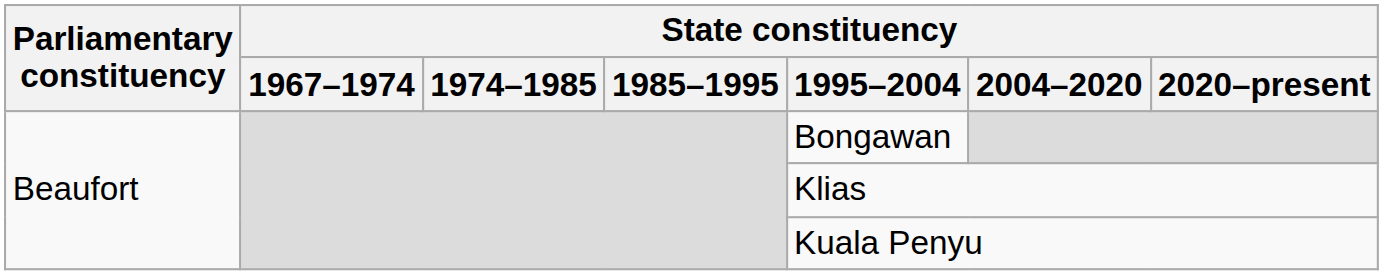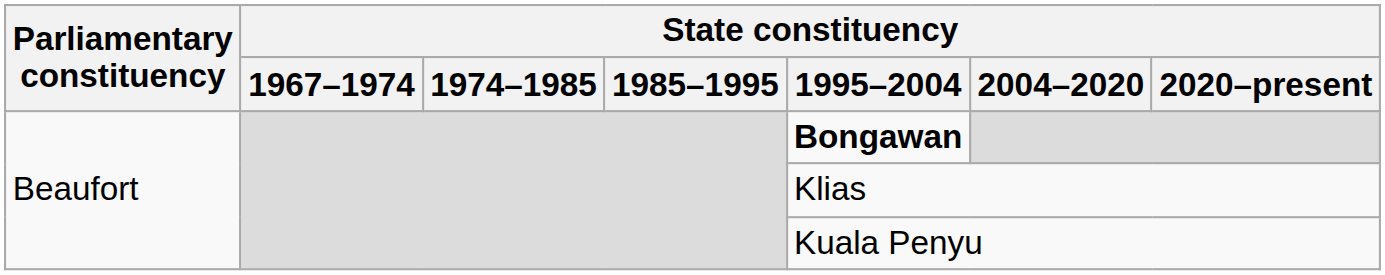(873, 136) normal -> (878, 136) bold
